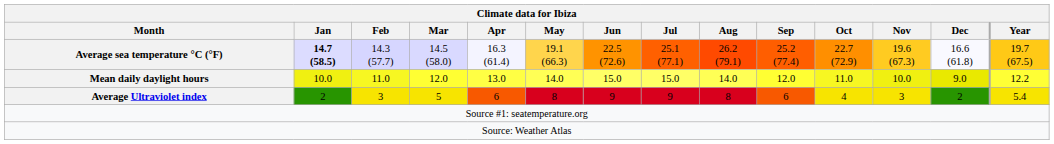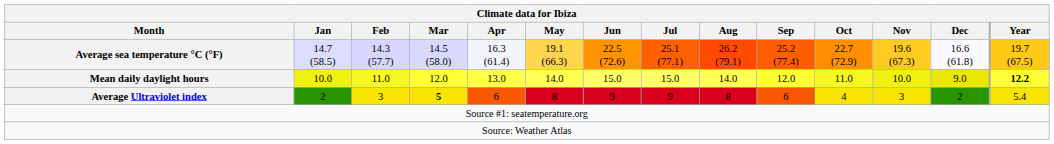(323, 54) bold -> (323, 54) normal
(1020, 78) normal -> (1020, 78) bold
(439, 96) normal -> (439, 96) bold
